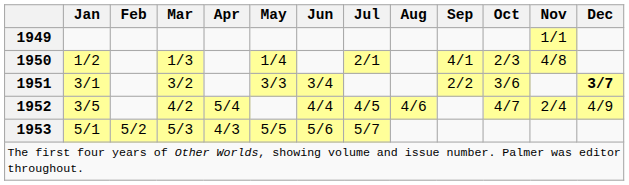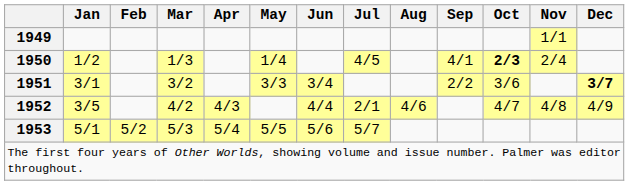(367, 61) 2/1 -> (367, 61) 4/5
(507, 61) normal -> (507, 61) bold
(554, 61) 4/8 -> (554, 61) 2/4
(227, 107) 5/4 -> (227, 107) 4/3
(367, 107) 4/5 -> (367, 107) 2/1
(554, 107) 2/4 -> (554, 107) 4/8
(227, 130) 4/3 -> (227, 130) 5/4
